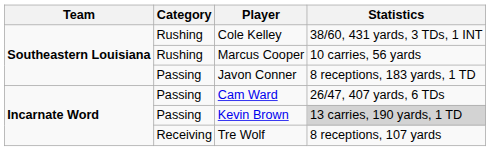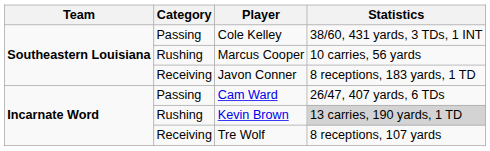(180, 35) Rushing -> (179, 35) Passing
(179, 75) Passing -> (184, 75) Receiving
(179, 115) Passing -> (180, 115) Rushing
